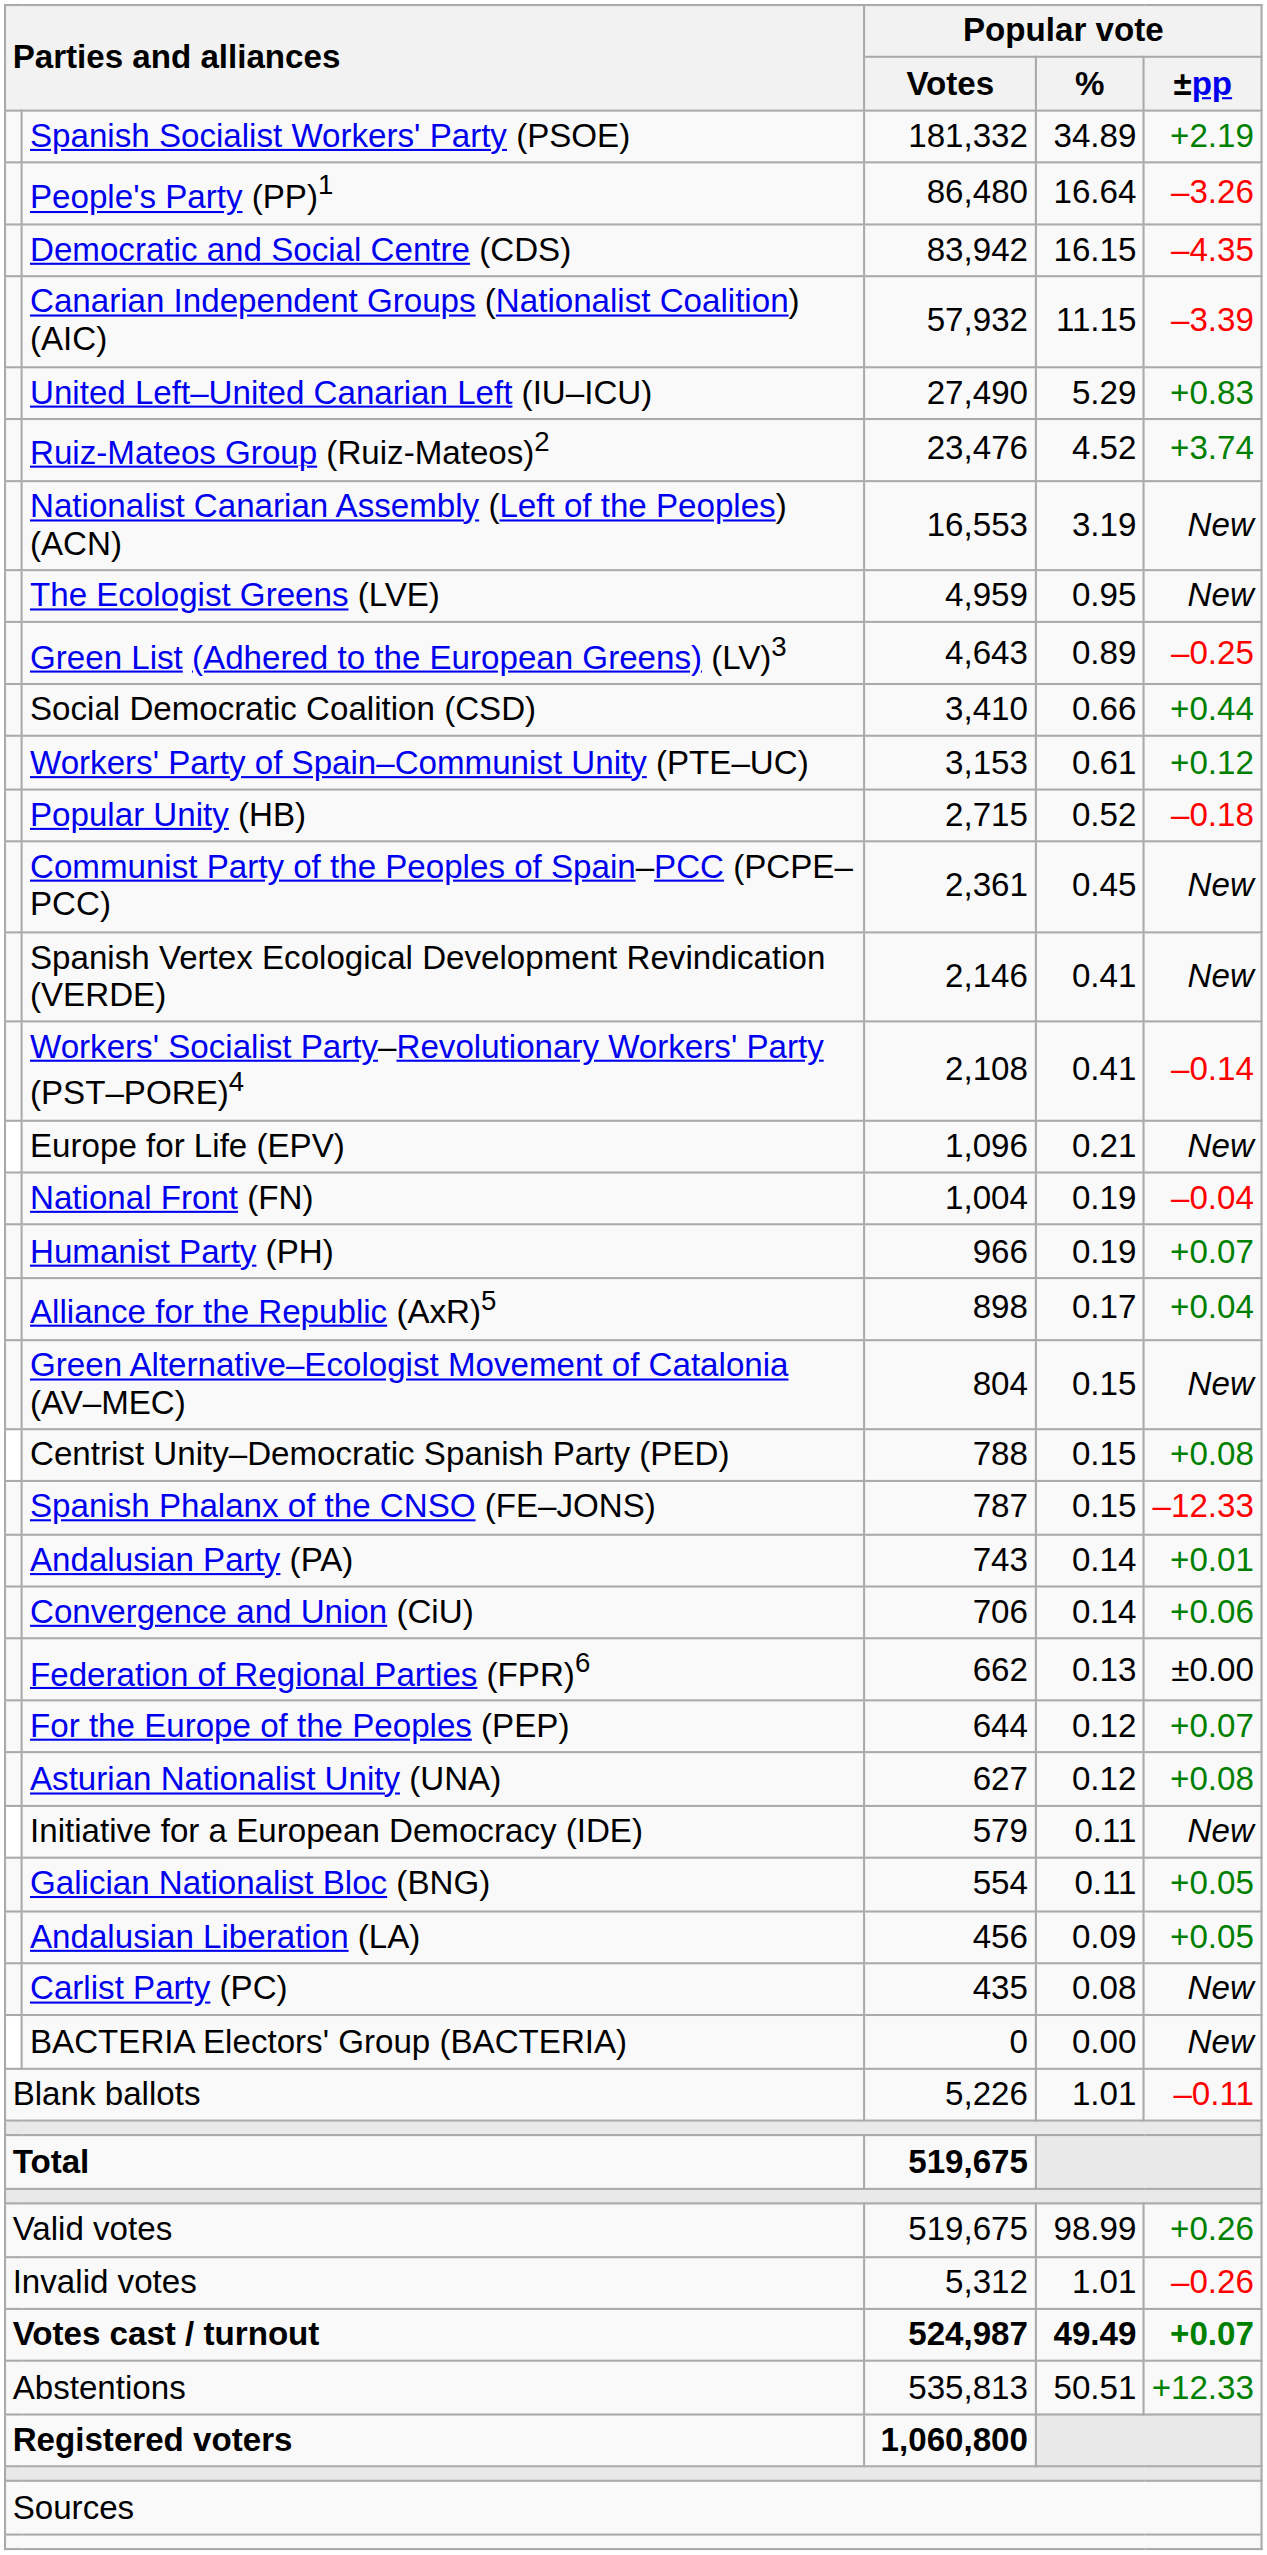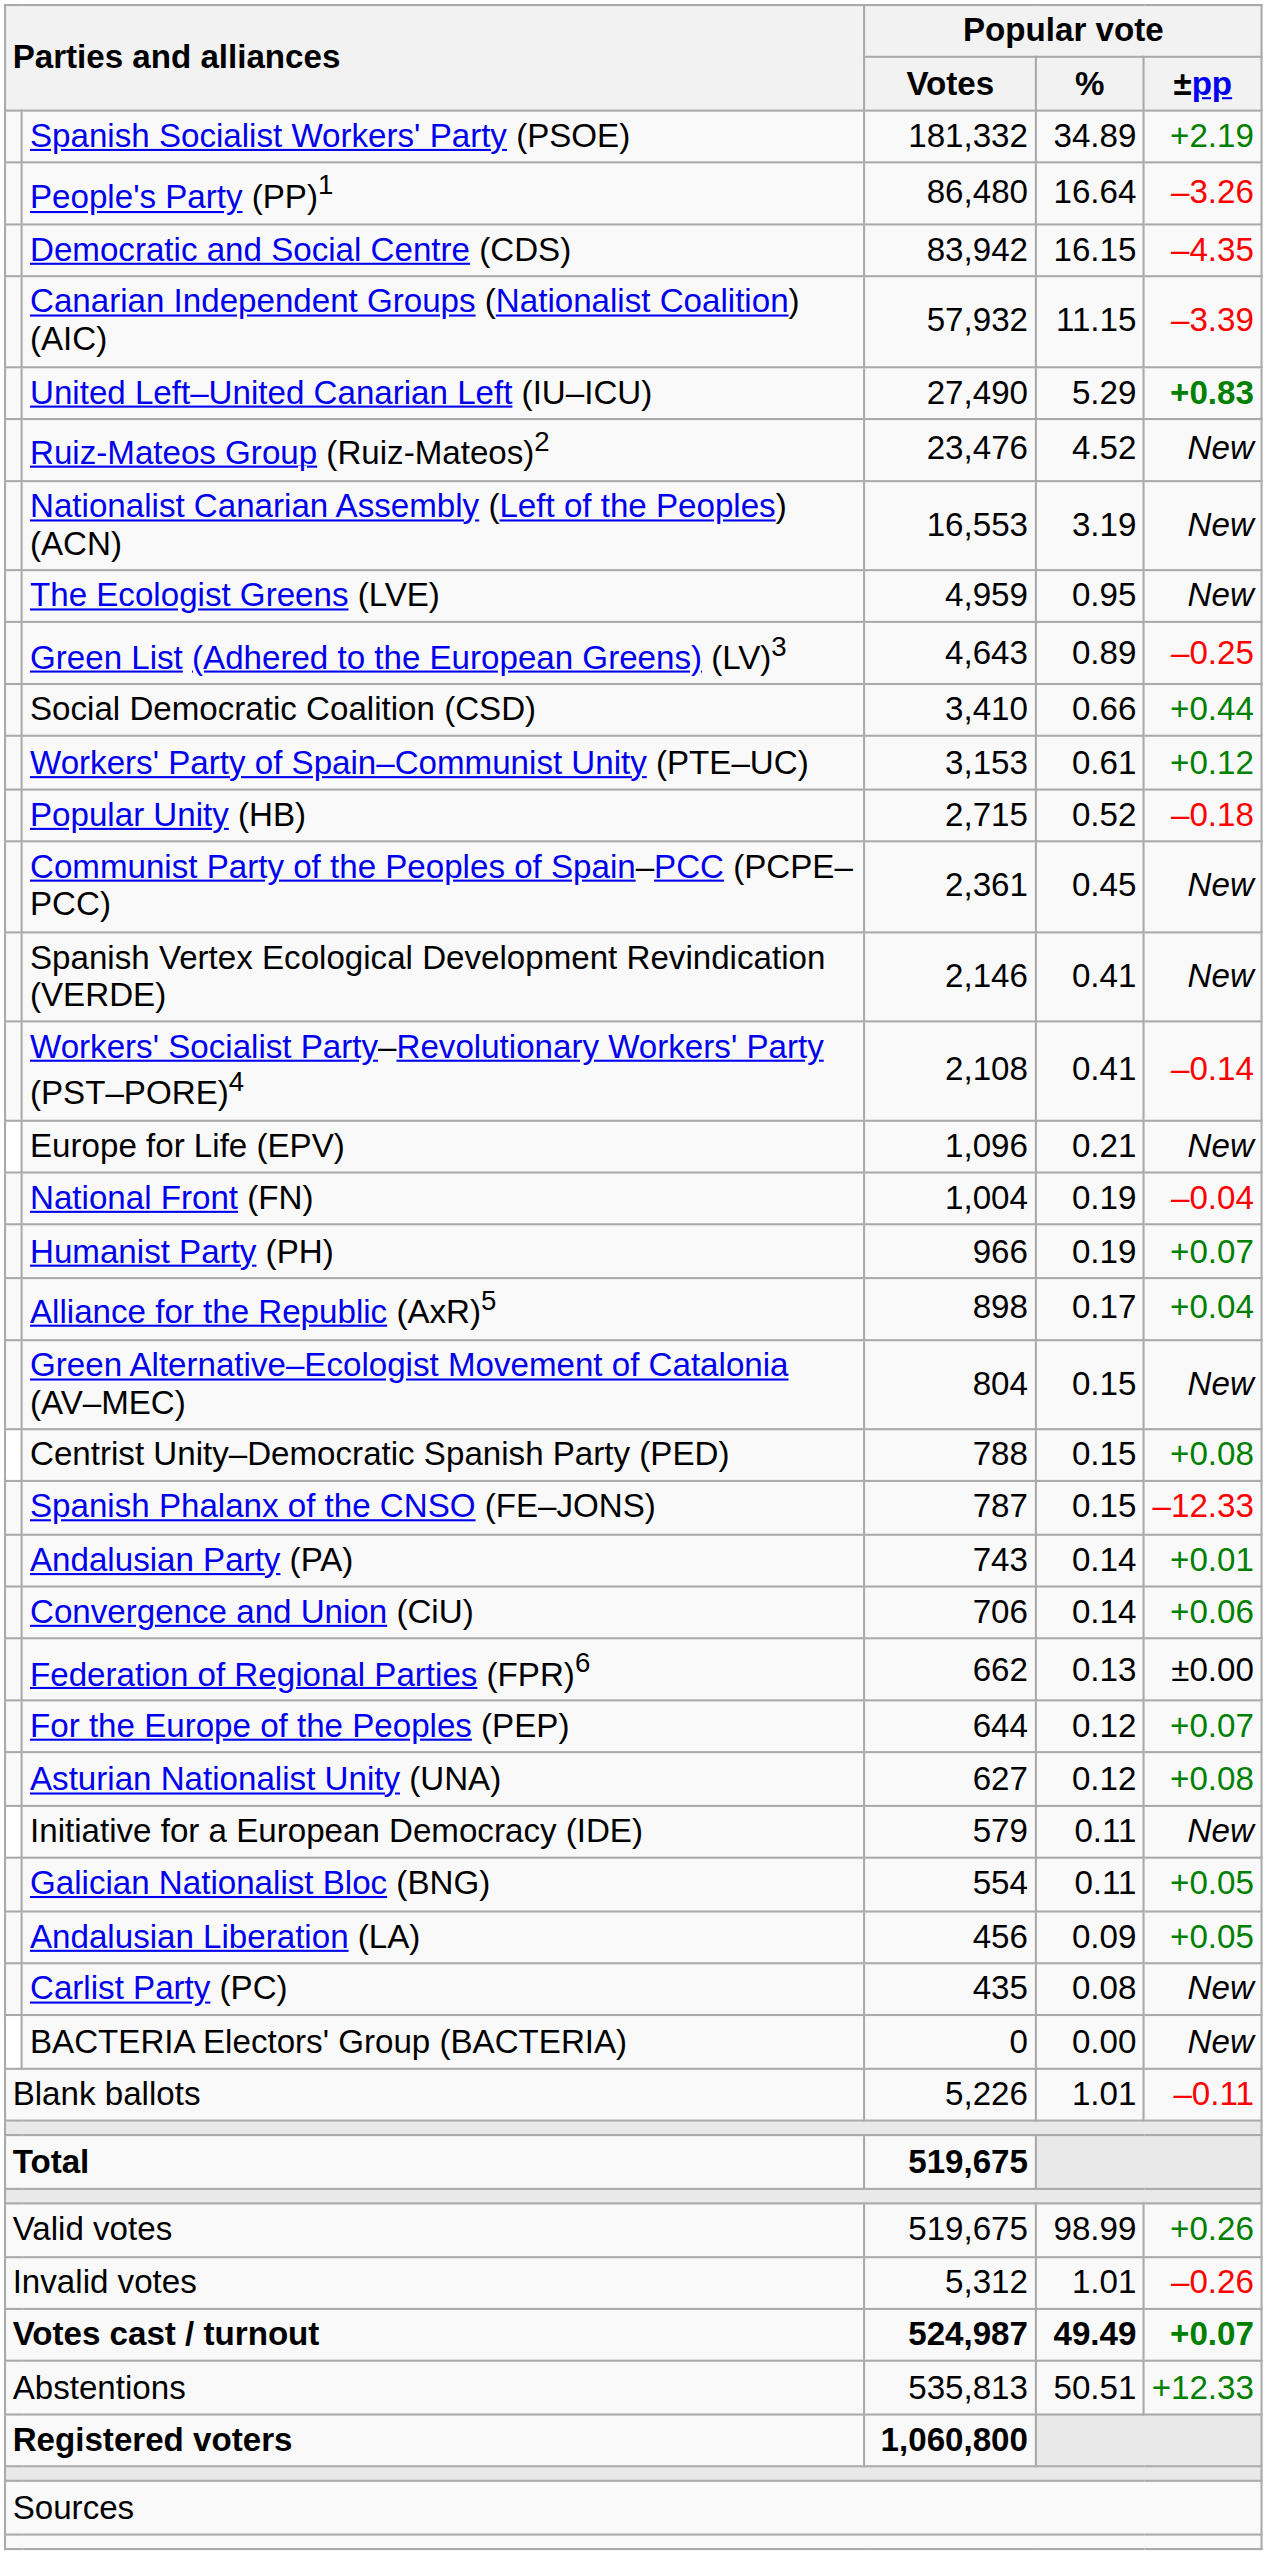(1212, 392) normal -> (1212, 392) bold
(1212, 449) +3.74 -> (1221, 449) New
